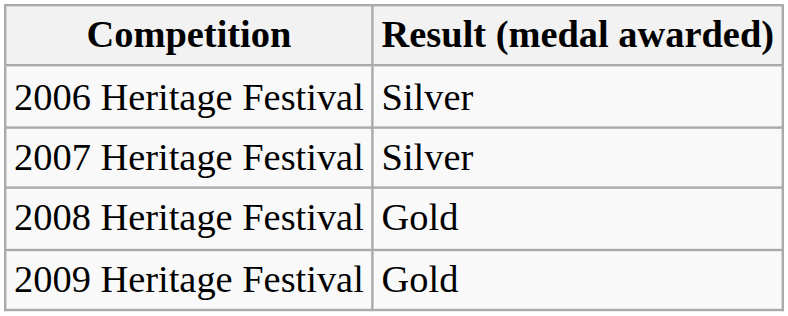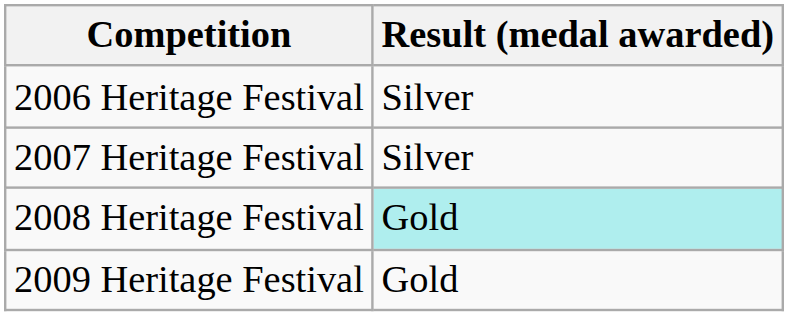(420, 217) no background -> (420, 217) paleturquoise background
